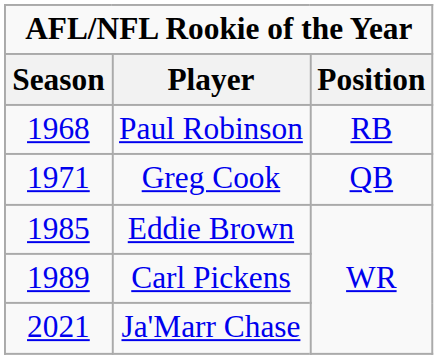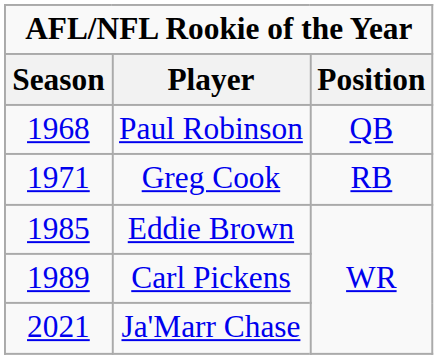(371, 128) RB -> (371, 128) QB
(371, 178) QB -> (371, 178) RB
